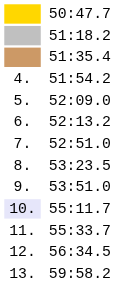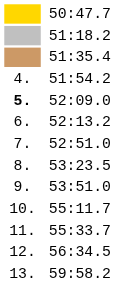(23, 101) normal -> (23, 101) bold
(23, 209) lavender background -> (23, 209) no background
